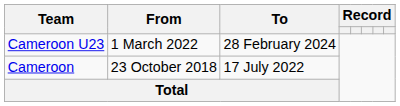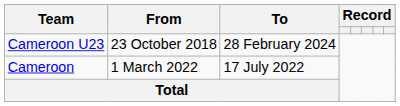(154, 44) 1 March 2022 -> (164, 44) 23 October 2018
(164, 67) 23 October 2018 -> (154, 67) 1 March 2022
